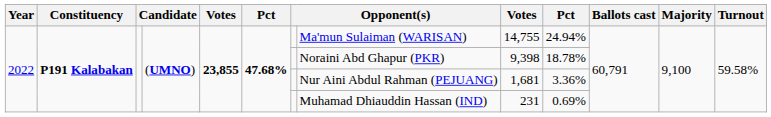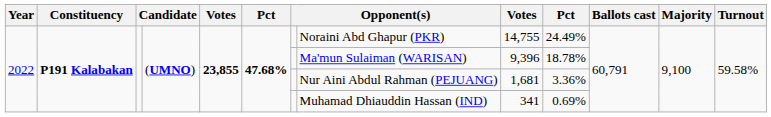(383, 36) Ma'mun Sulaiman (WARISAN) -> (372, 36) Noraini Abd Ghapur (PKR)
(566, 36) 24.94% -> (566, 36) 24.49%
(372, 58) Noraini Abd Ghapur (PKR) -> (383, 58) Ma'mun Sulaiman (WARISAN)
(525, 58) 9,398 -> (525, 58) 9,396
(530, 101) 231 -> (530, 101) 341
